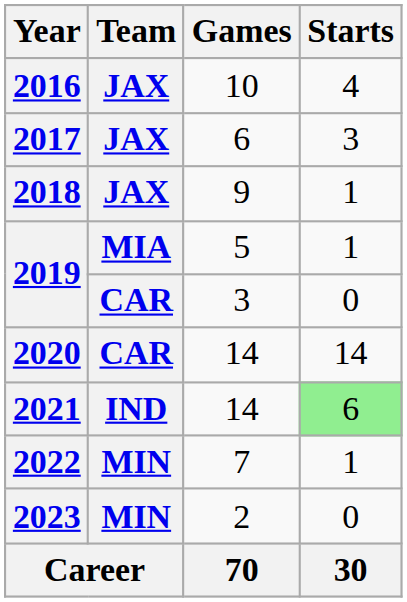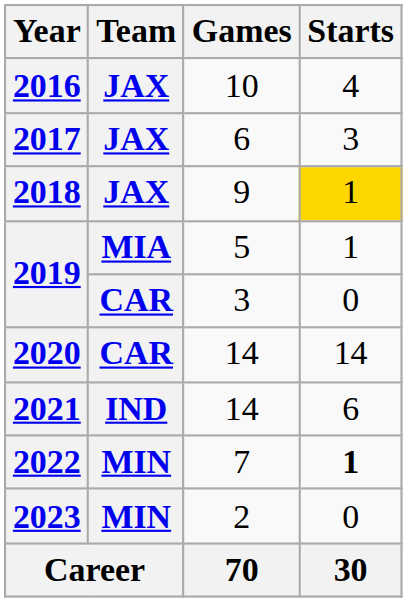(351, 192) no background -> (351, 192) gold background
(351, 407) lightgreen background -> (351, 407) no background
(351, 461) normal -> (351, 461) bold
